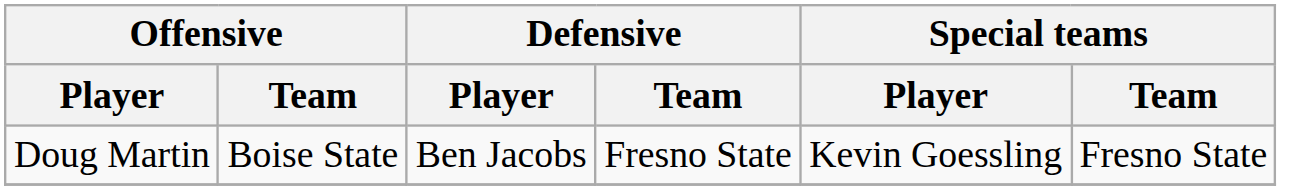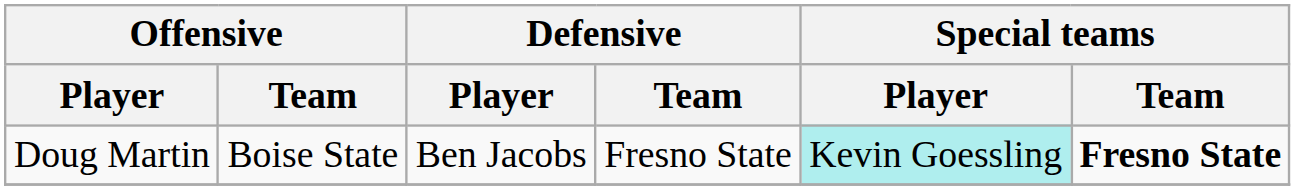(936, 154) no background -> (936, 154) paleturquoise background
(1173, 154) normal -> (1180, 154) bold
